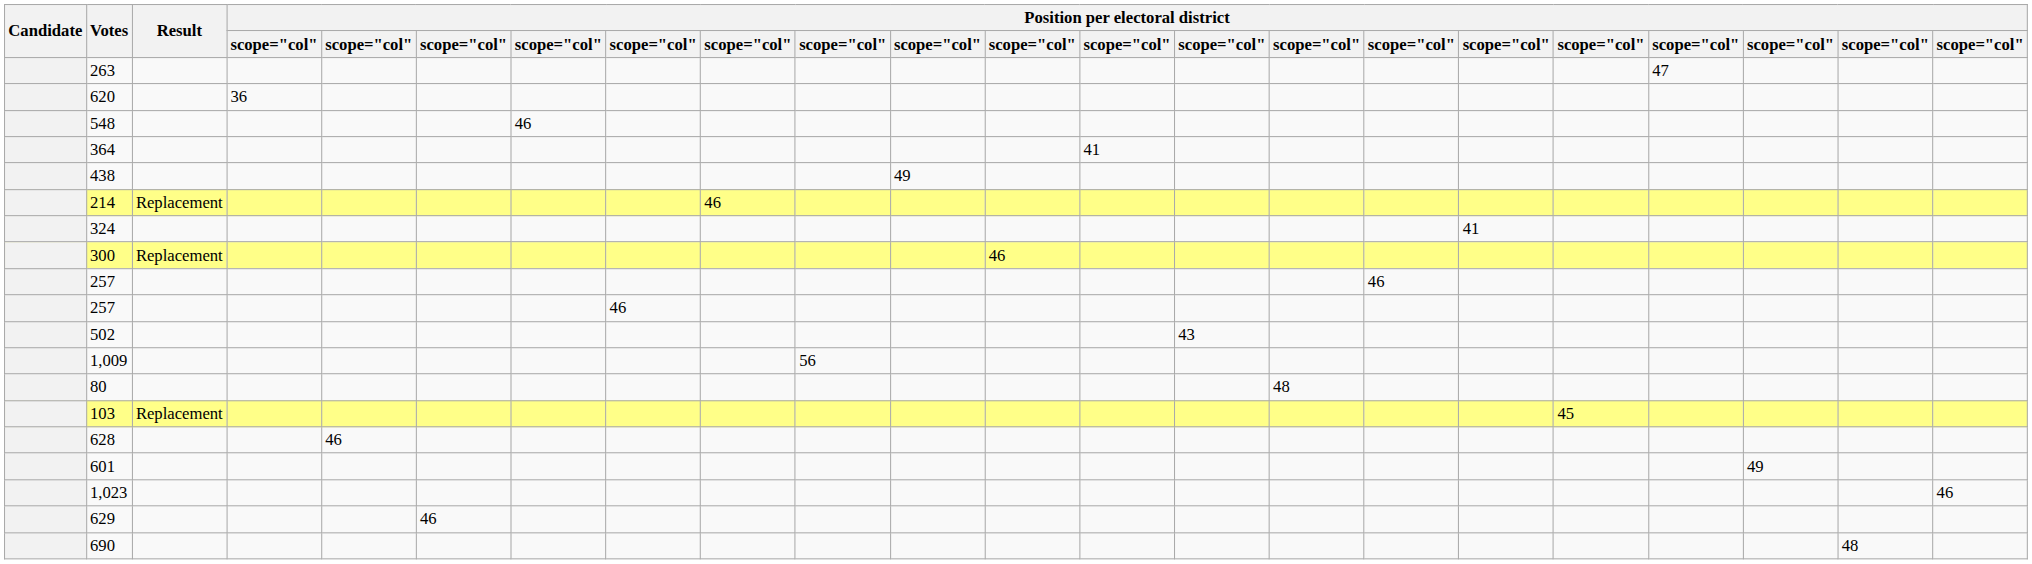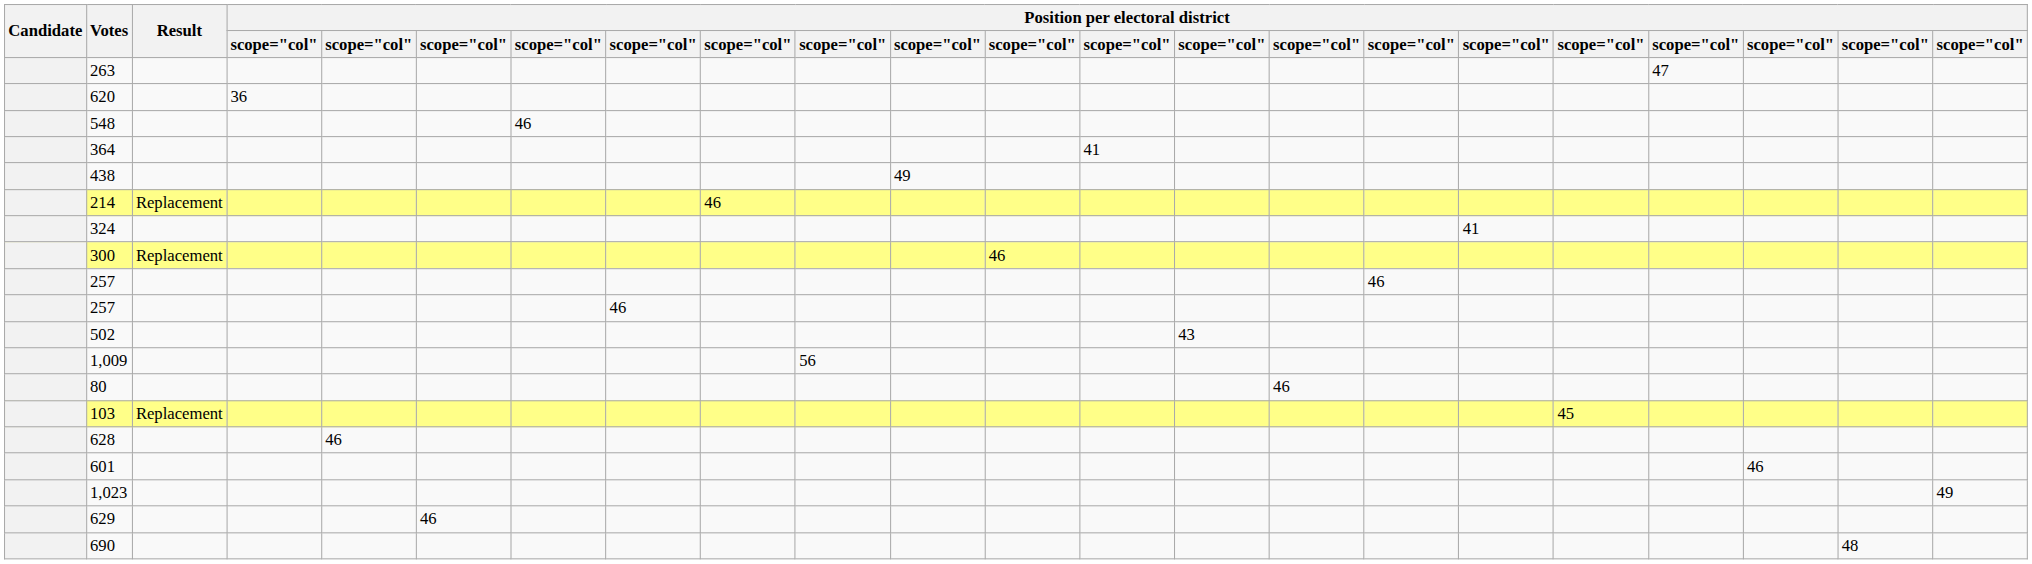(1281, 387) 48 -> (1281, 387) 46
(1755, 466) 49 -> (1755, 466) 46
(1945, 492) 46 -> (1945, 492) 49
